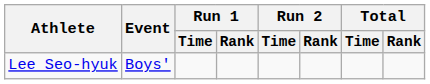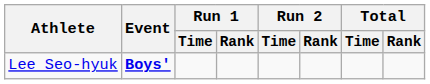(148, 65) normal -> (148, 65) bold
